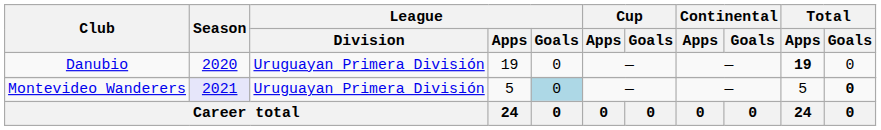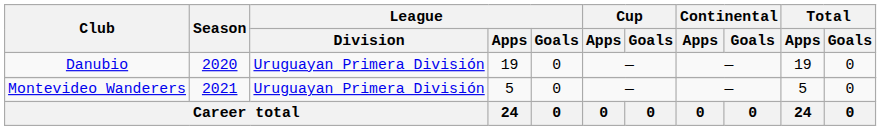(803, 65) bold -> (803, 65) normal
(220, 89) lavender background -> (220, 89) no background
(557, 89) lightblue background -> (557, 89) no background
(850, 89) bold -> (850, 89) normal
